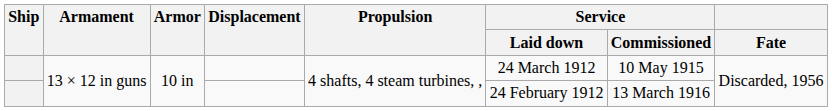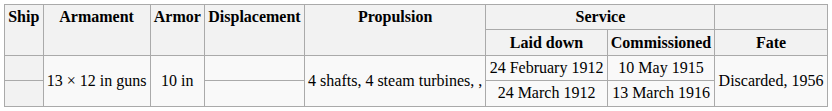(547, 67) 24 March 1912 -> (547, 67) 24 February 1912
(547, 93) 24 February 1912 -> (547, 93) 24 March 1912
